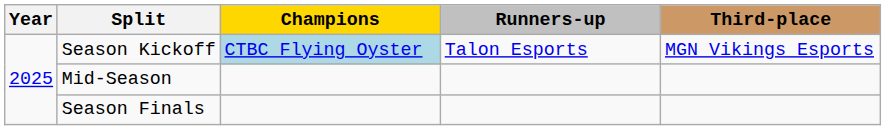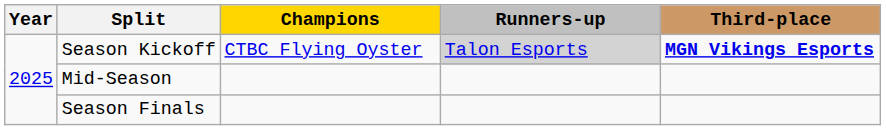(324, 50) lightblue background -> (324, 50) no background
(516, 50) no background -> (516, 50) lightgrey background
(769, 50) normal -> (769, 50) bold
